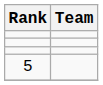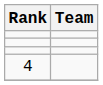(28, 67) 5 -> (28, 67) 4
